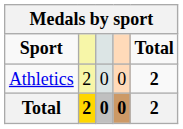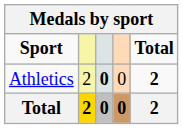(104, 78) normal -> (104, 78) bold
